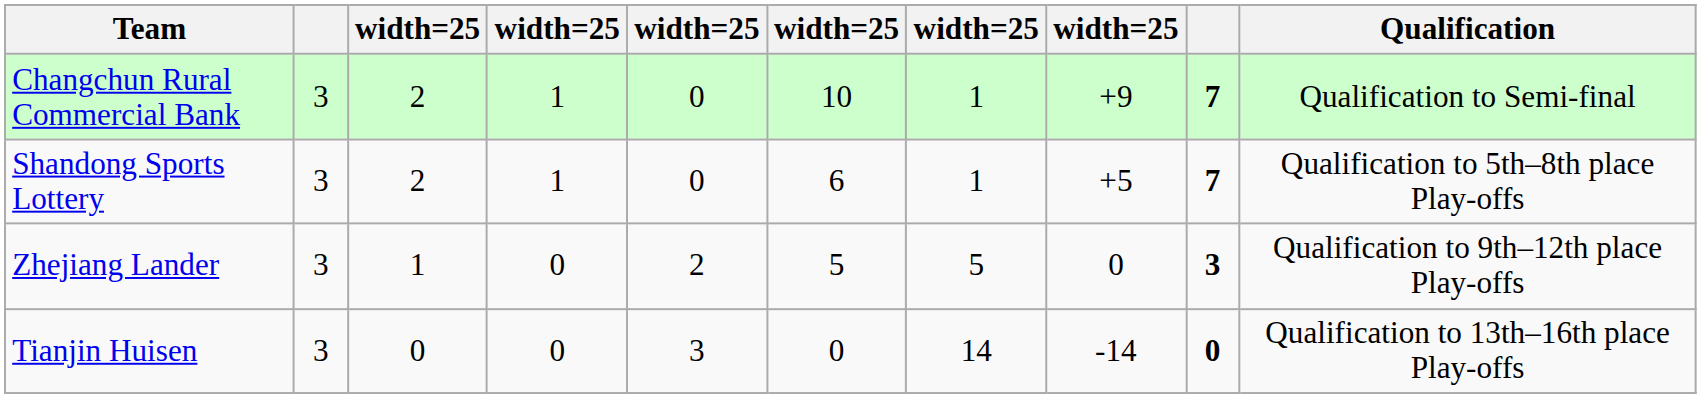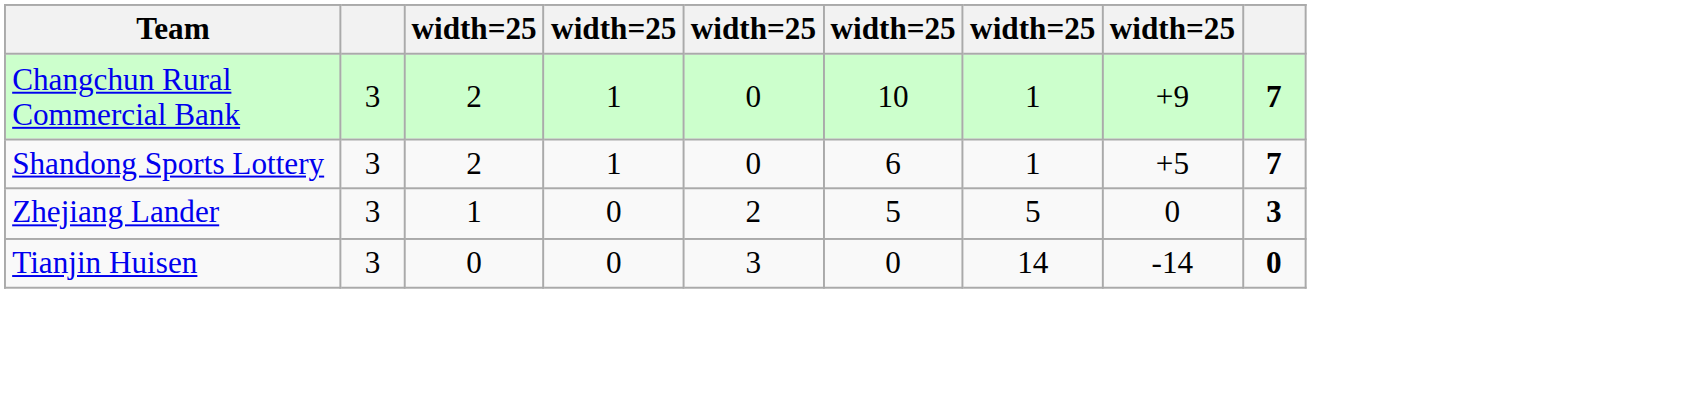- column: (1468, 29)
